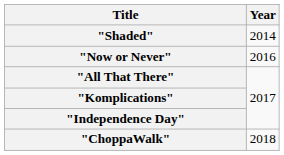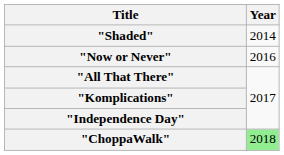(263, 139) no background -> (263, 139) lightgreen background
